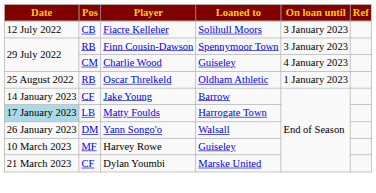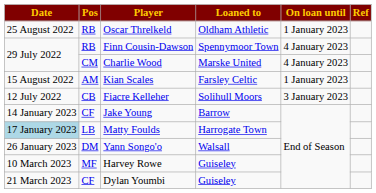rows swapped: (136, 29) <-> (137, 79)
(316, 46) 3 January 2023 -> (316, 46) 4 January 2023
(217, 63) Guiseley -> (230, 63) Marske United
+ row: (128, 79)
(230, 163) Marske United -> (217, 180) Guiseley
